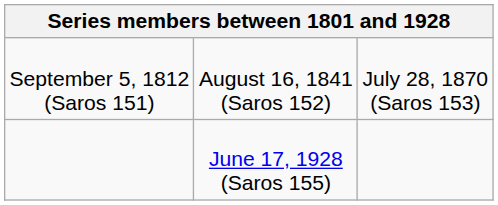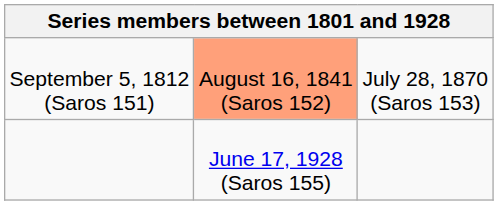(276, 90) no background -> (276, 90) lightsalmon background
